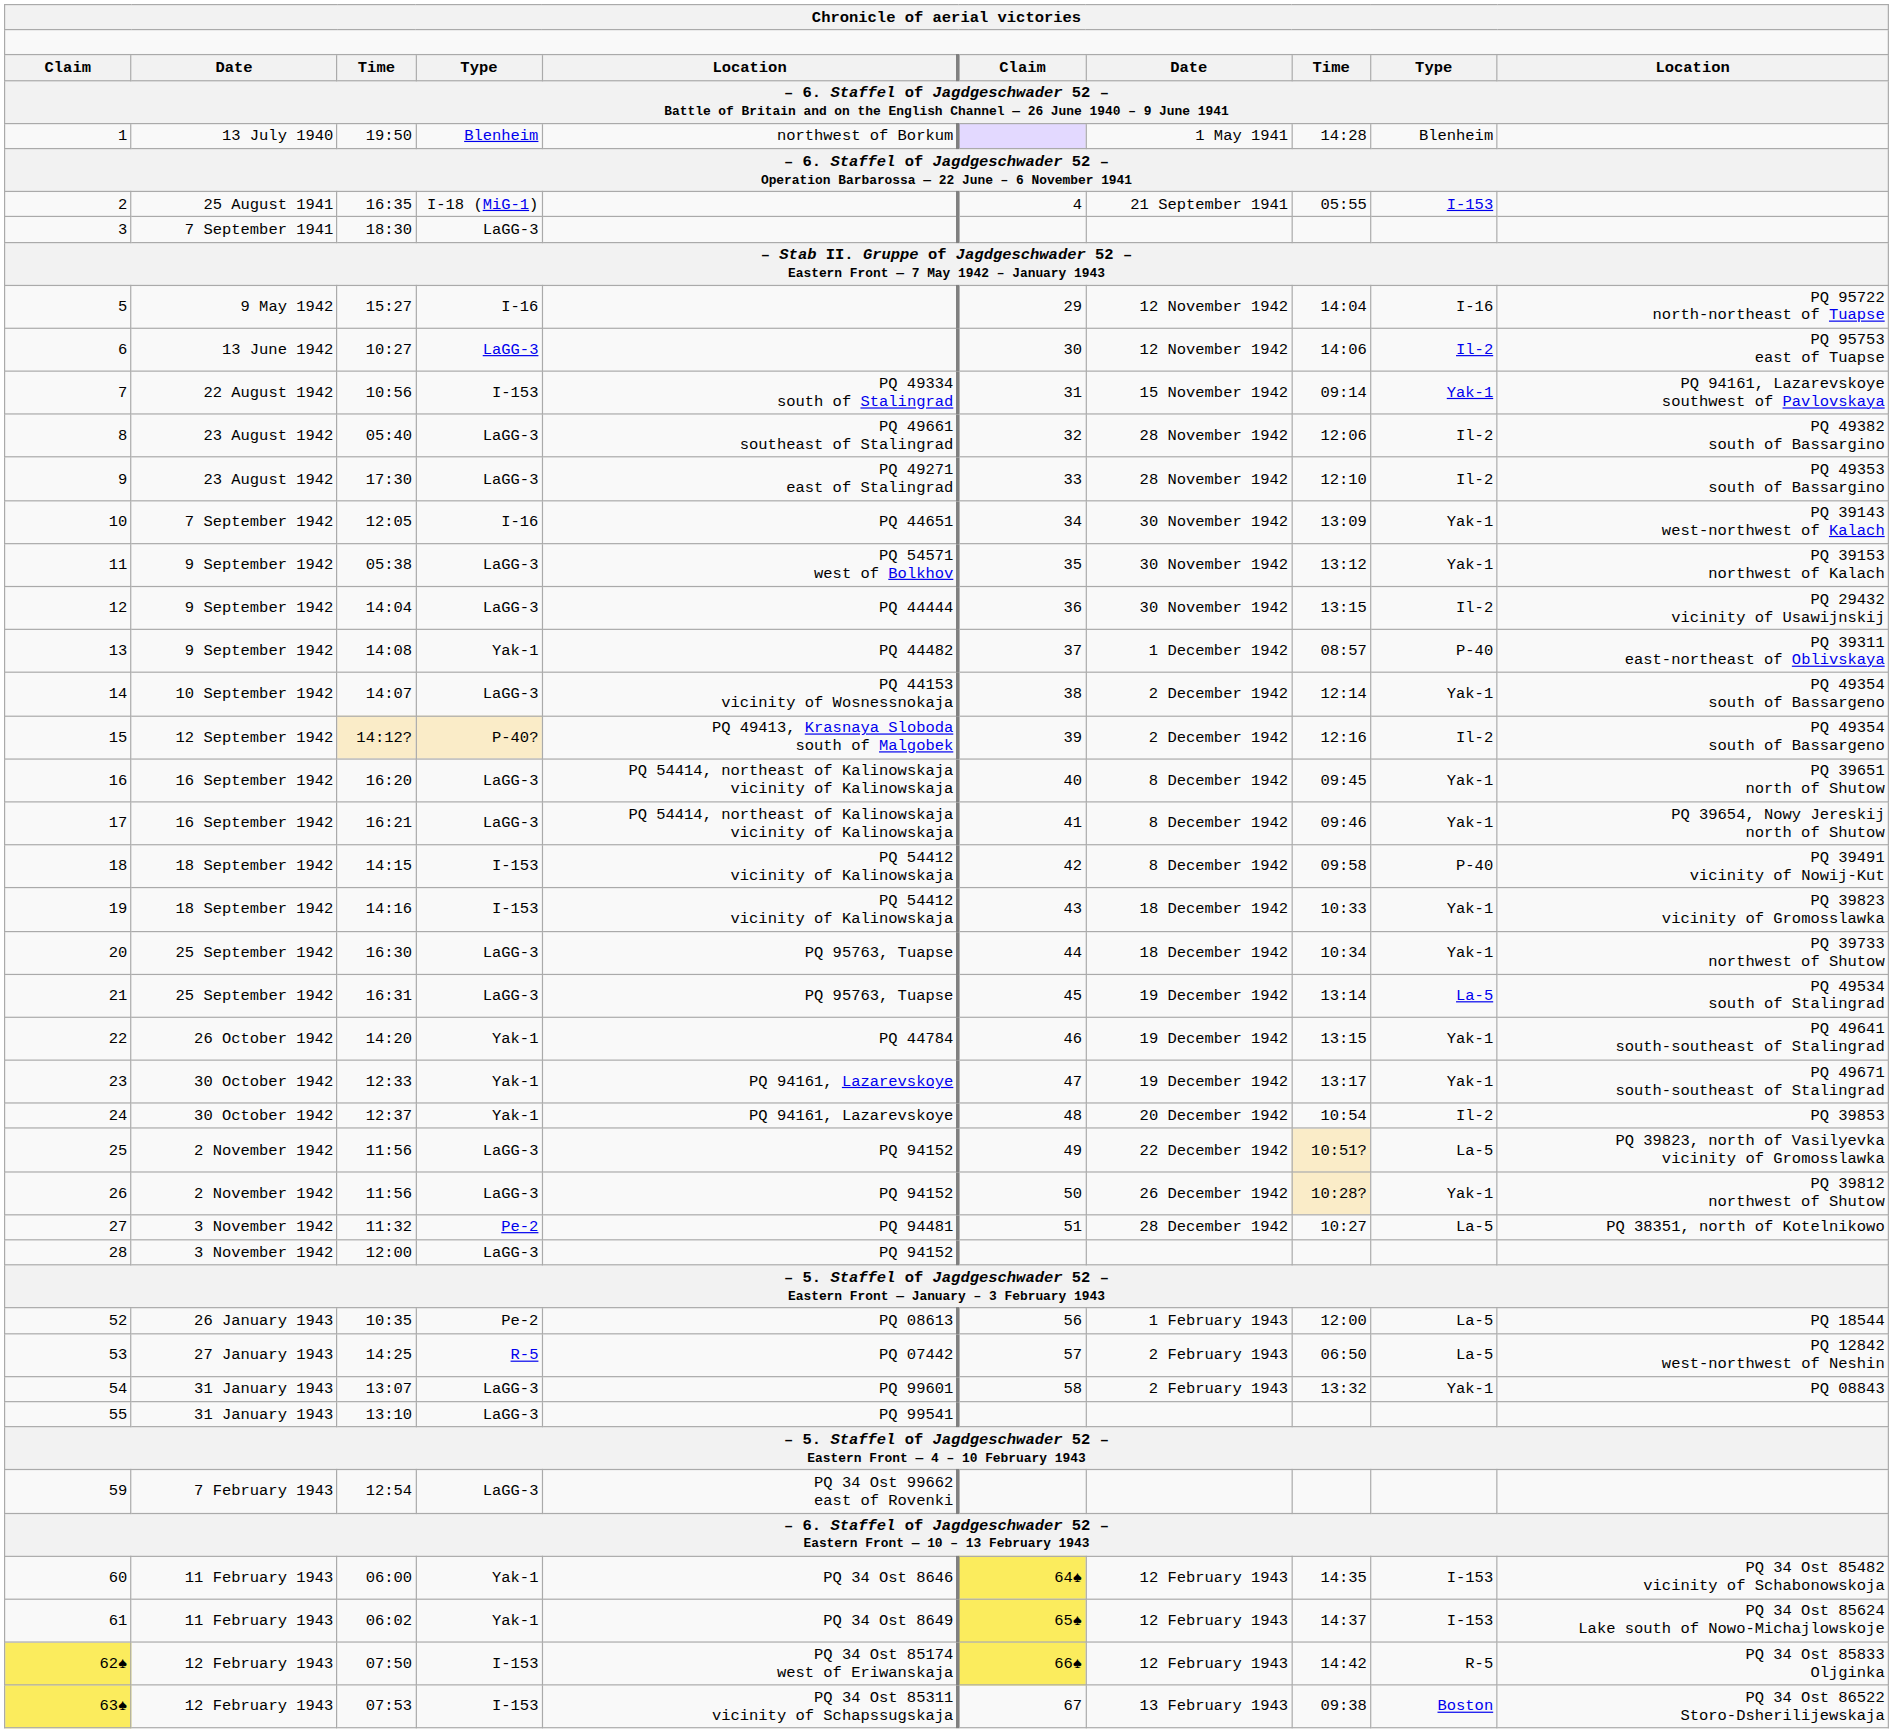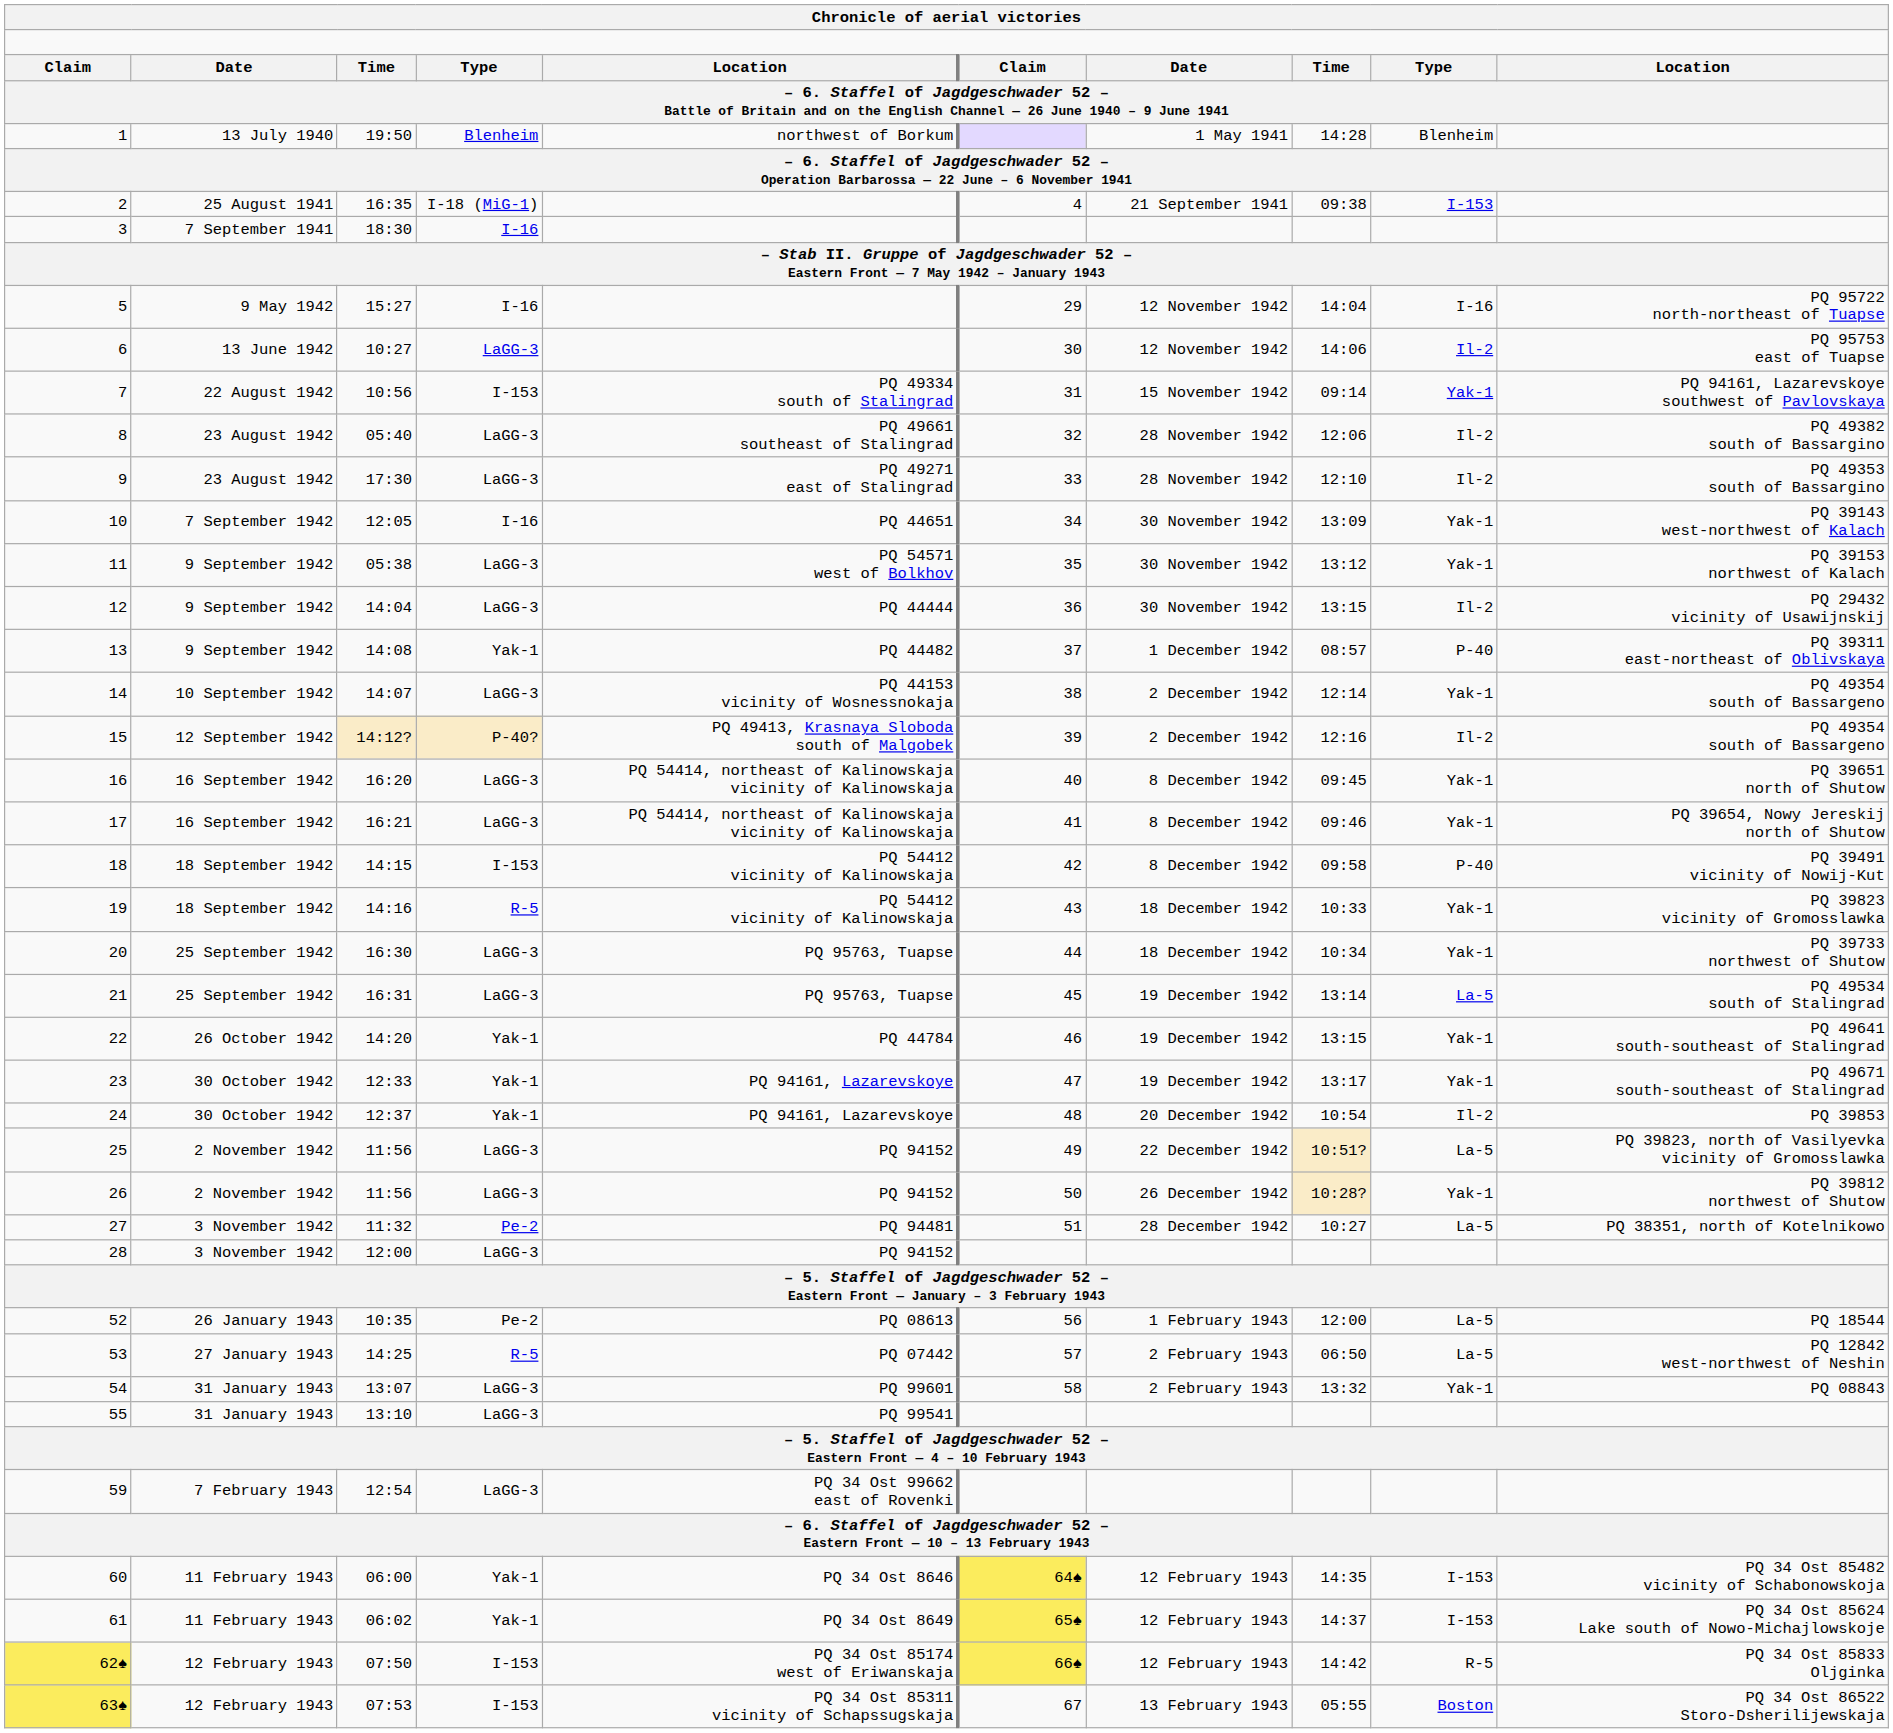(1344, 204) 05:55 -> (1344, 204) 09:38
(511, 229) LaGG-3 -> (520, 229) I-16
(515, 909) I-153 -> (524, 909) R-5
(1344, 1707) 09:38 -> (1344, 1707) 05:55
